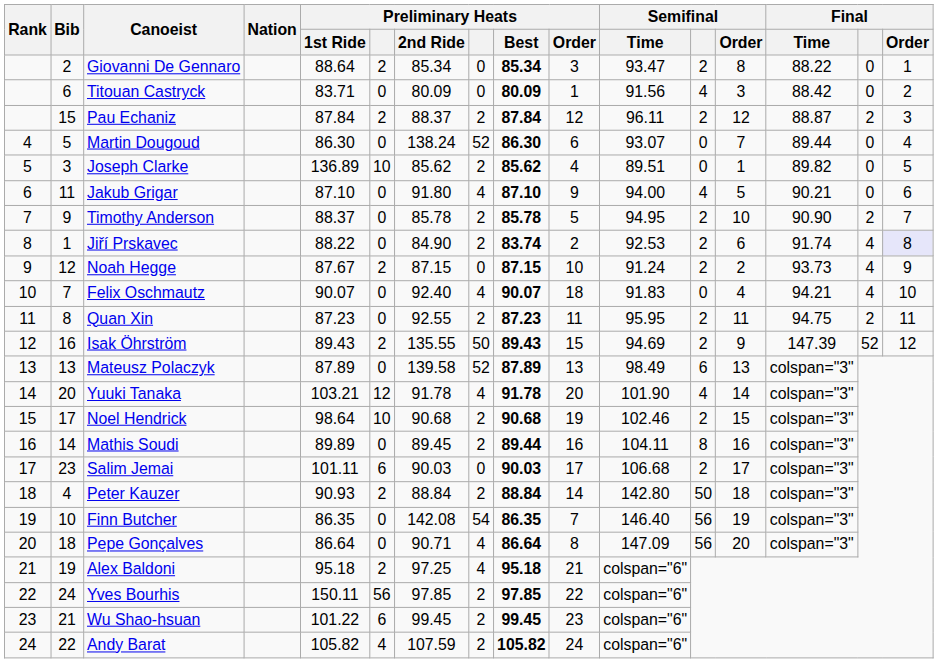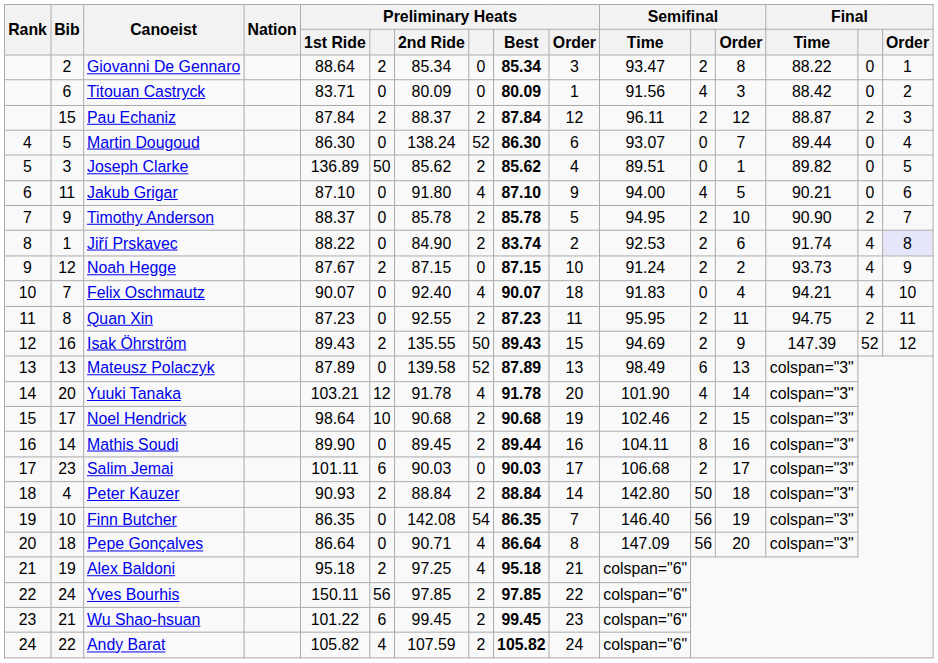(382, 167) 10 -> (382, 167) 50
(335, 444) 89.89 -> (335, 444) 89.90
